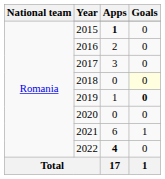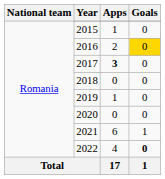(115, 30) bold -> (115, 30) normal
(145, 47) no background -> (145, 47) gold background
(115, 64) normal -> (115, 64) bold
(145, 81) lightyellow background -> (145, 81) no background
(145, 98) bold -> (145, 98) normal
(115, 149) bold -> (115, 149) normal
(145, 149) normal -> (145, 149) bold
